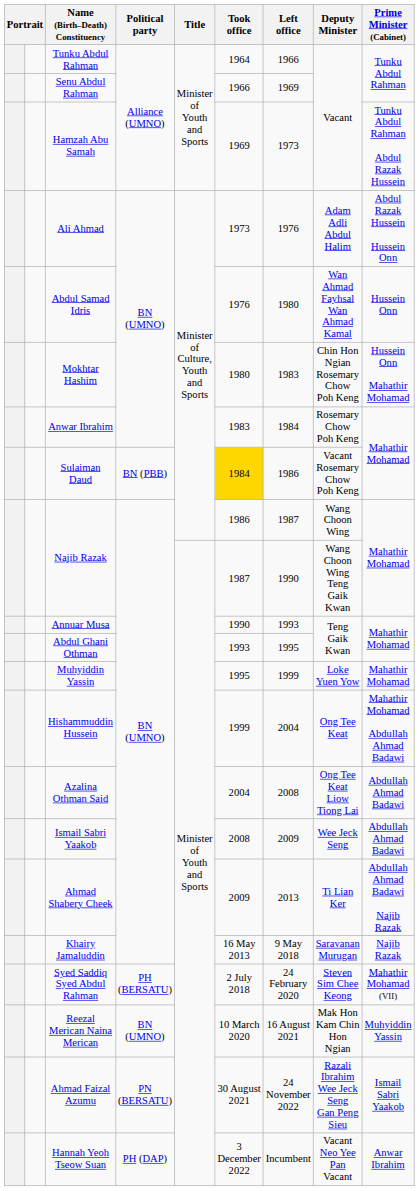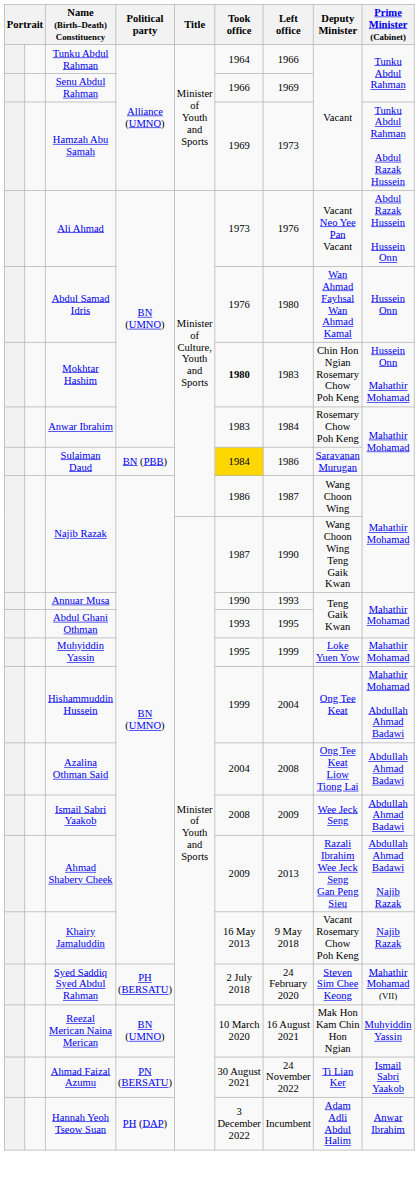(338, 228) Adam Adli Abdul Halim -> (338, 228) Vacant Neo Yee Pan Vacant
(239, 374) normal -> (239, 374) bold
(338, 473) Vacant Rosemary Chow Poh Keng -> (338, 461) Saravanan Murugan
(338, 897) Ti Lian Ker -> (338, 873) Razali Ibrahim Wee Jeck Seng Gan Peng Sieu
(338, 949) Saravanan Murugan -> (338, 938) Vacant Rosemary Chow Poh Keng
(338, 1095) Razali Ibrahim Wee Jeck Seng Gan Peng Sieu -> (338, 1077) Ti Lian Ker
(338, 1159) Vacant Neo Yee Pan Vacant -> (338, 1123) Adam Adli Abdul Halim
